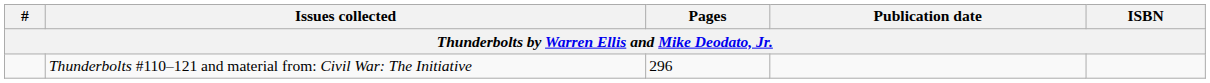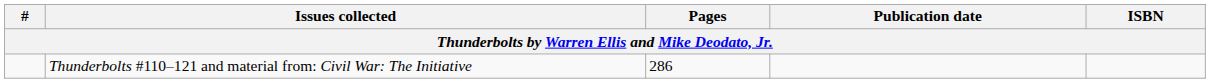(661, 66) 296 -> (661, 66) 286
